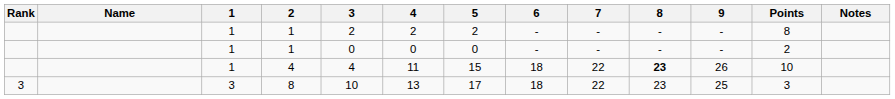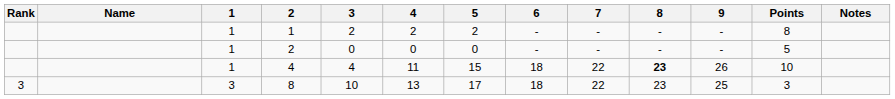(291, 49) 1 -> (291, 49) 2
(787, 49) 2 -> (787, 49) 5
